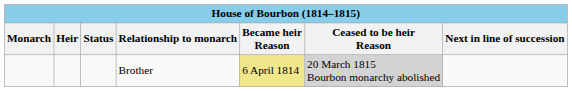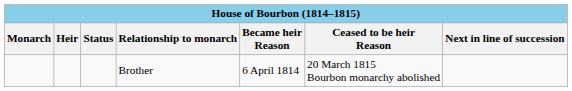(271, 71) khaki background -> (271, 71) no background
(374, 71) lightgrey background -> (374, 71) no background
